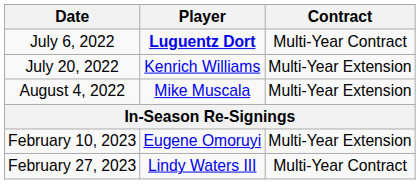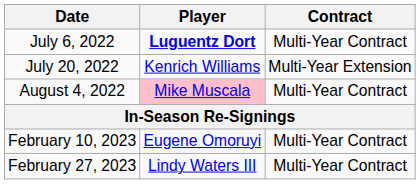(202, 91) no background -> (202, 91) pink background
(340, 91) Multi-Year Extension -> (340, 91) Multi-Year Contract
(340, 141) Multi-Year Extension -> (340, 141) Multi-Year Contract
